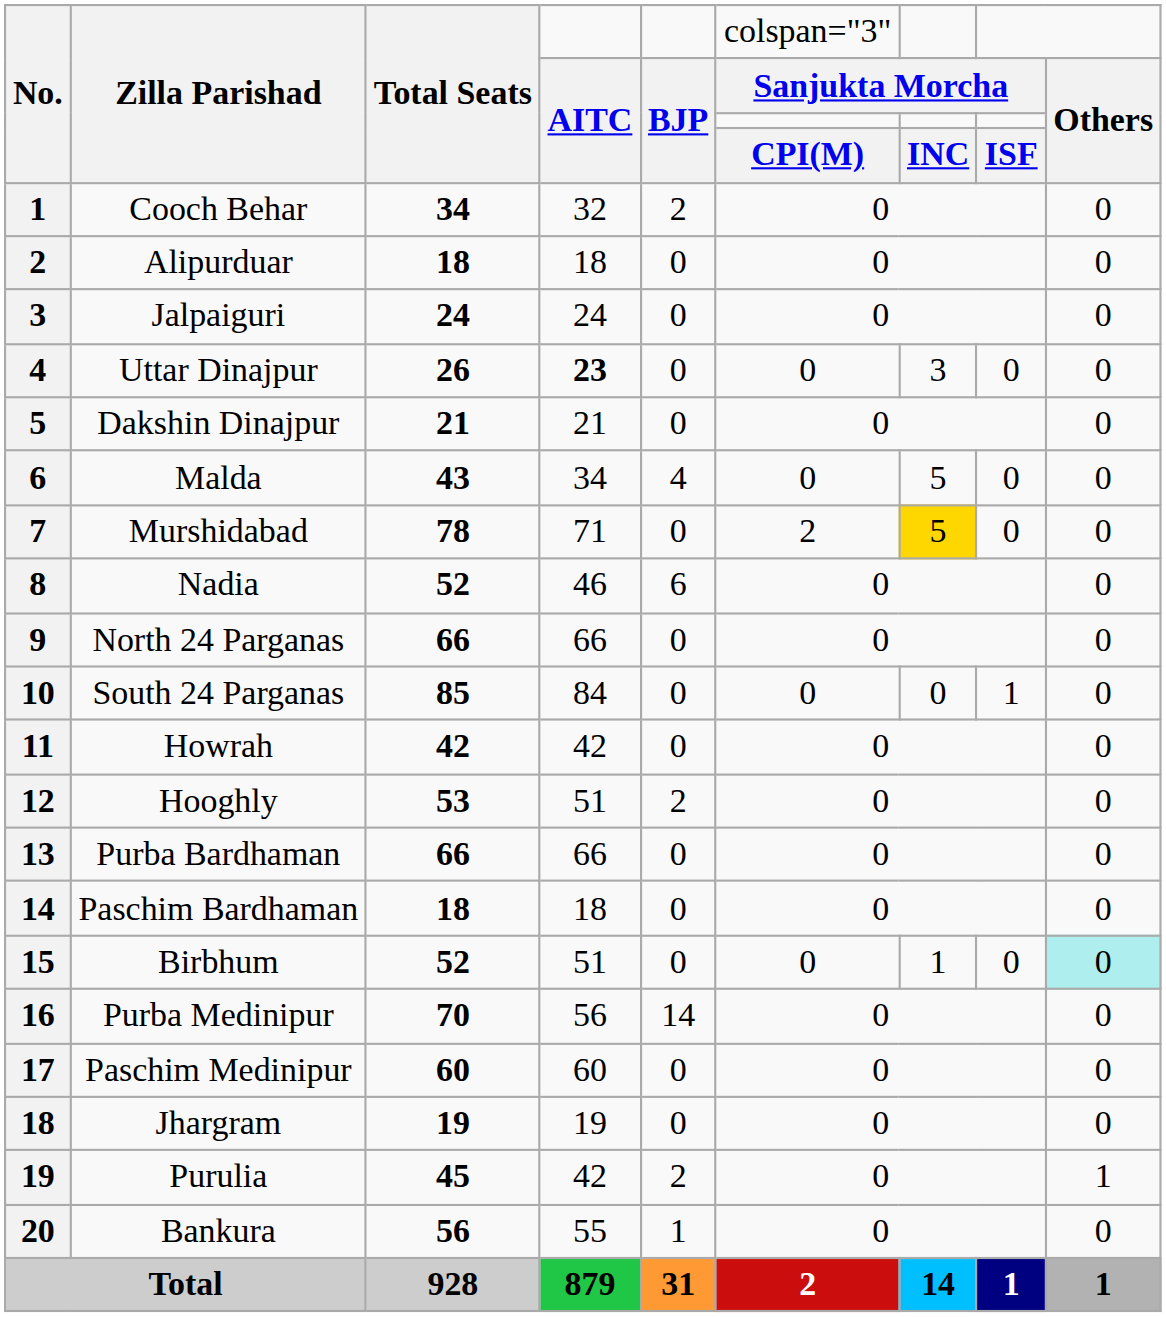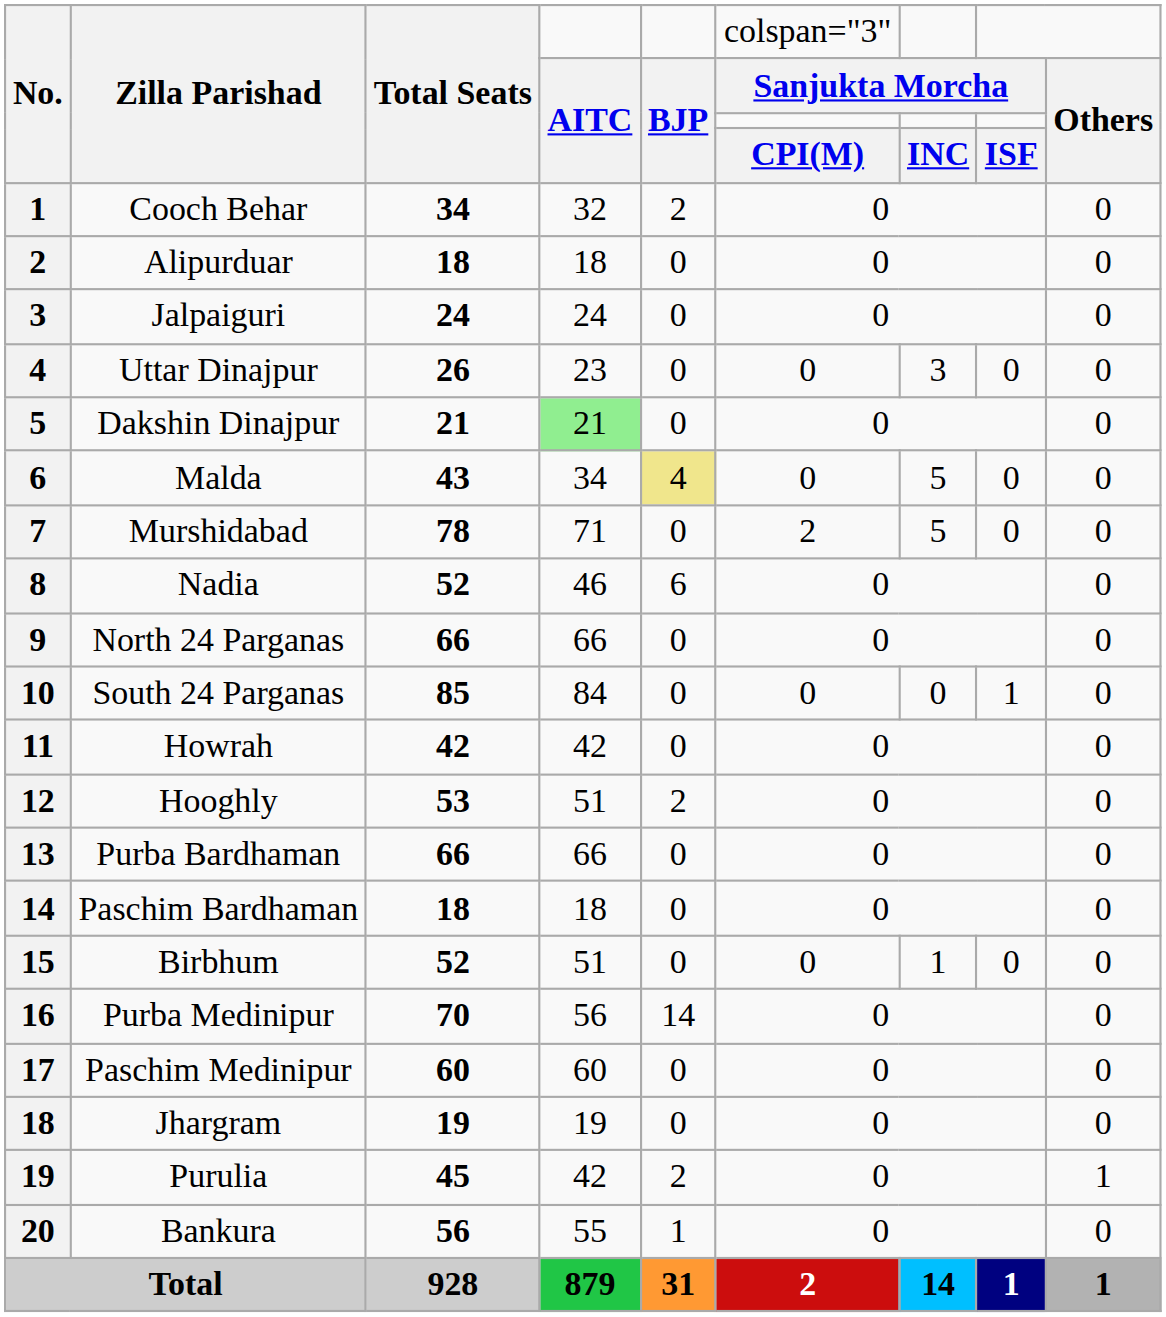(590, 369) bold -> (590, 369) normal
(590, 423) no background -> (590, 423) lightgreen background
(678, 477) no background -> (678, 477) khaki background
(938, 531) gold background -> (938, 531) no background
(1103, 961) paleturquoise background -> (1103, 961) no background
